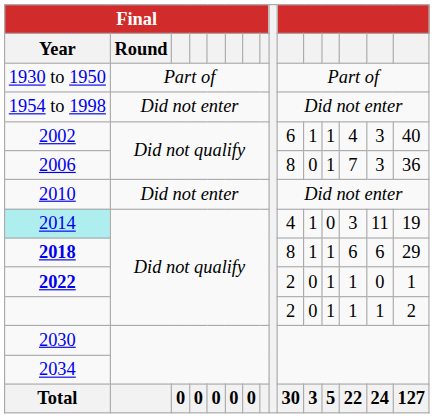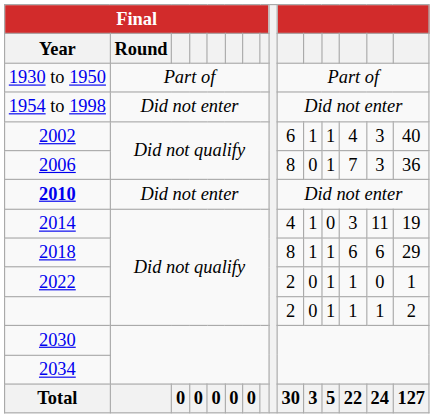(57, 194) normal -> (57, 194) bold
(57, 223) paleturquoise background -> (57, 223) no background
(57, 252) bold -> (57, 252) normal
(57, 281) bold -> (57, 281) normal
